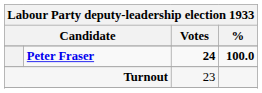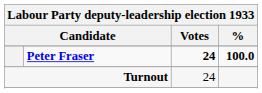(209, 77) 23 -> (209, 77) 24
